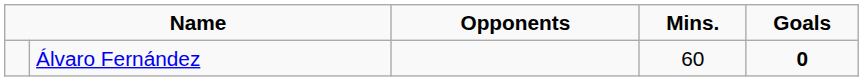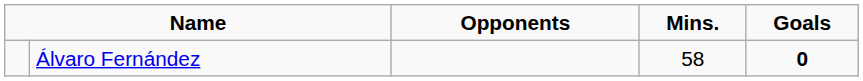(693, 58) 60 -> (693, 58) 58
